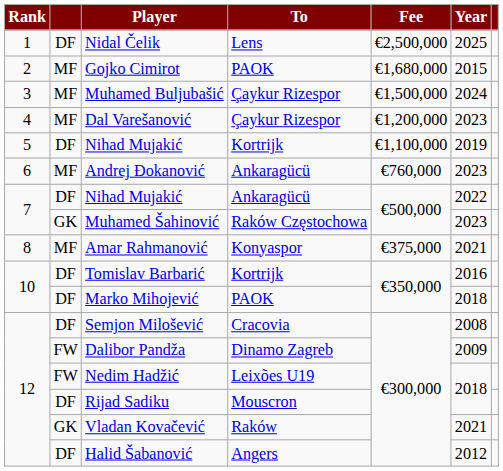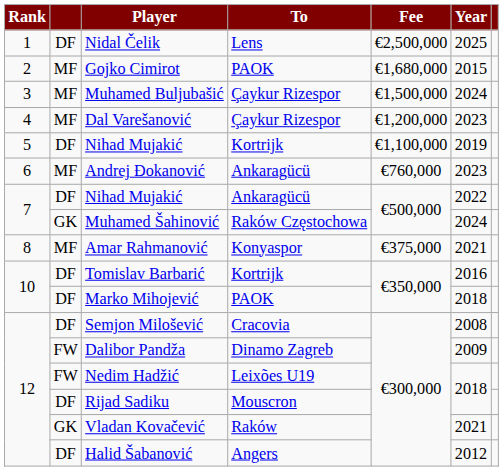(471, 222) 2023 -> (471, 222) 2024
